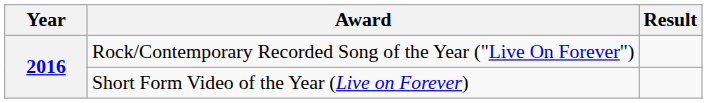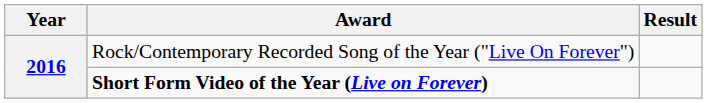(280, 82) normal -> (290, 82) bold
